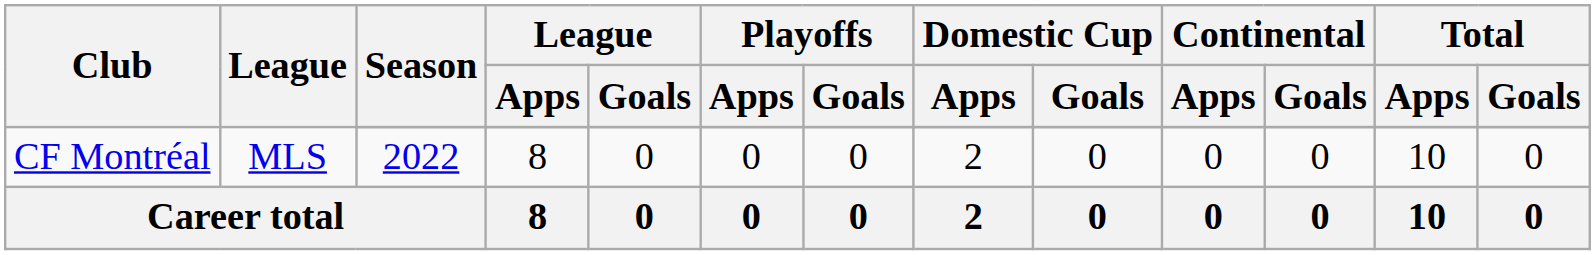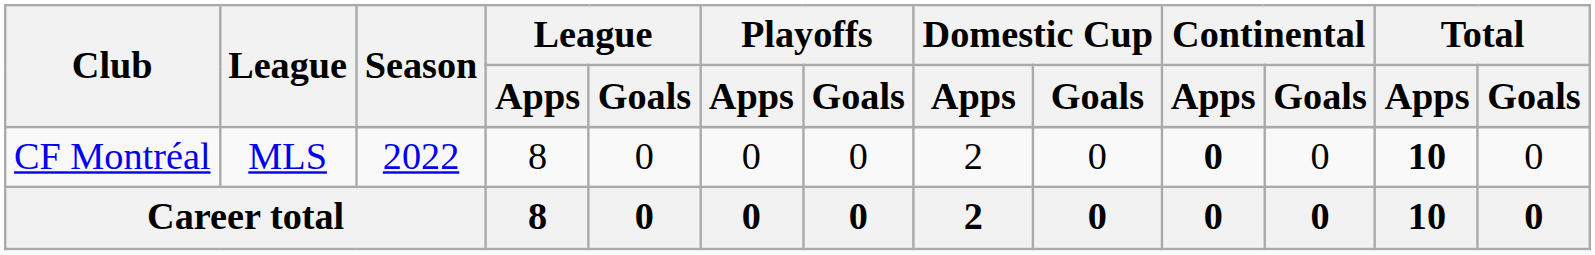(1213, 156) normal -> (1213, 156) bold
(1427, 156) normal -> (1427, 156) bold
